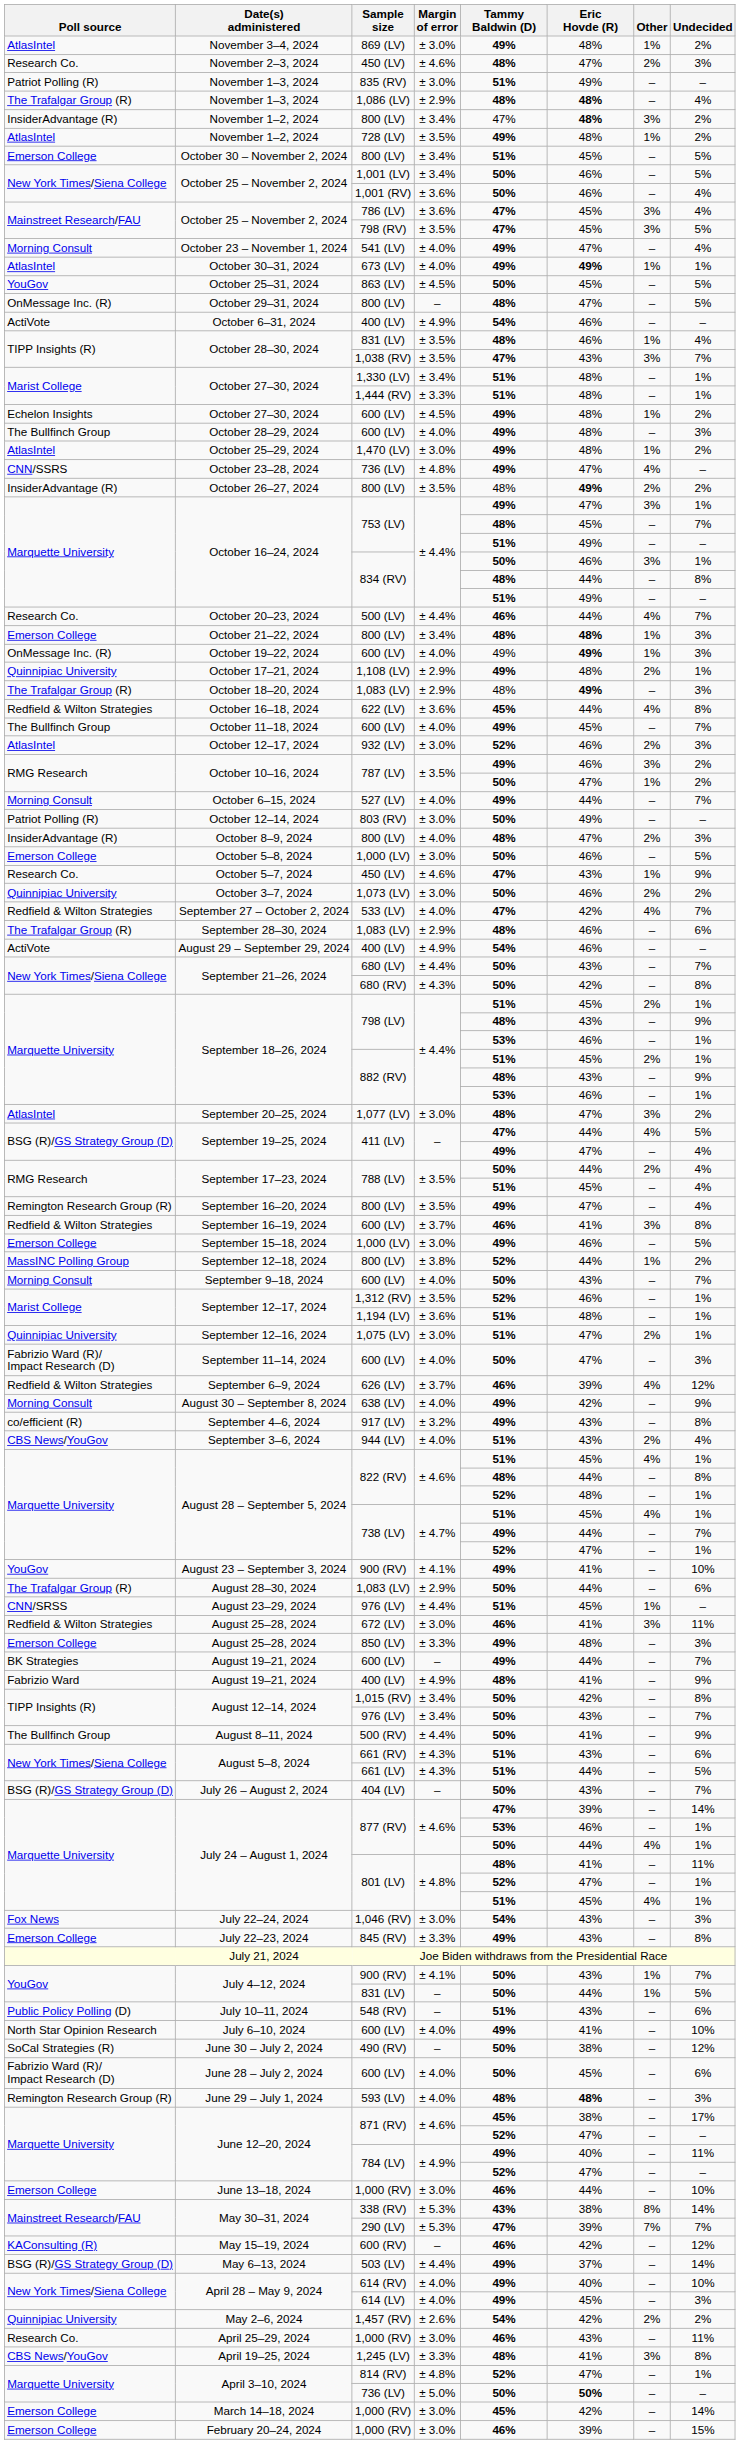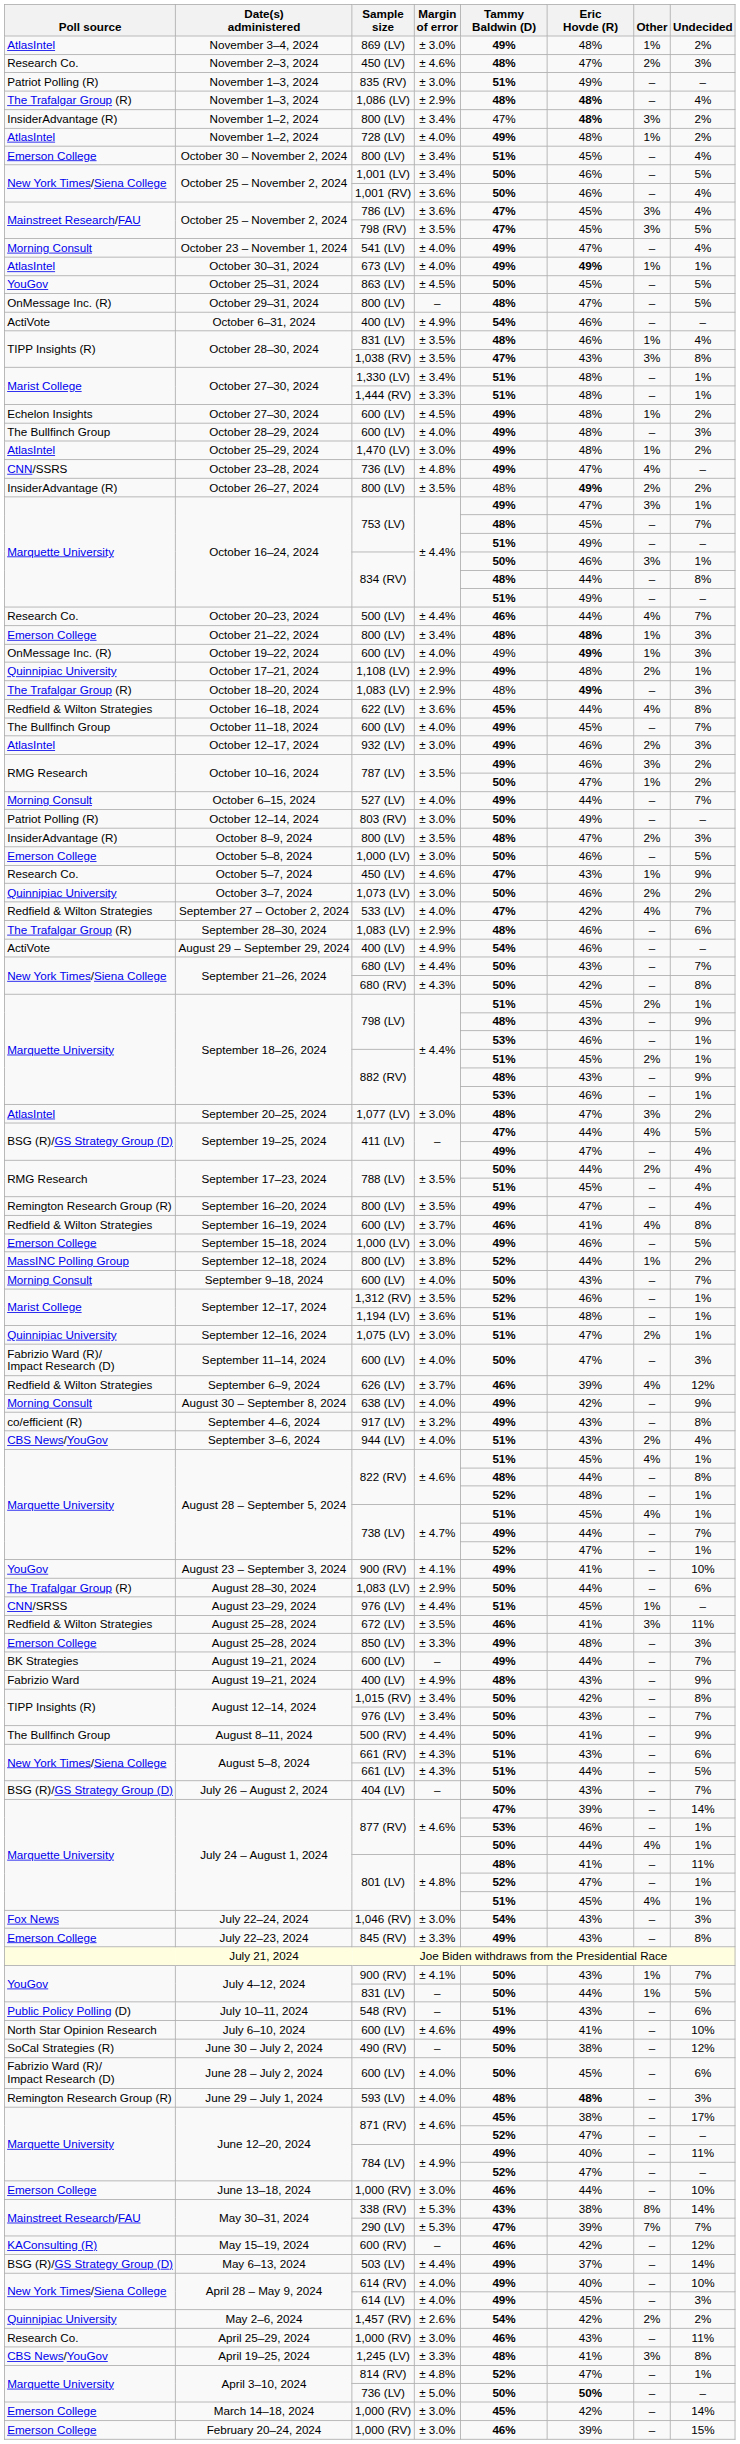(437, 138) ± 3.5% -> (437, 138) ± 4.0%
(703, 156) 5% -> (703, 156) 4%
(703, 359) 7% -> (703, 359) 8%
(504, 746) 52% -> (504, 746) 49%
(437, 838) ± 4.0% -> (437, 838) ± 3.5%
(652, 1225) 3% -> (652, 1225) 4%
(437, 1625) ± 3.0% -> (437, 1625) ± 3.5%
(591, 1680) 41% -> (591, 1680) 43%
(437, 2030) ± 4.0% -> (437, 2030) ± 4.6%
